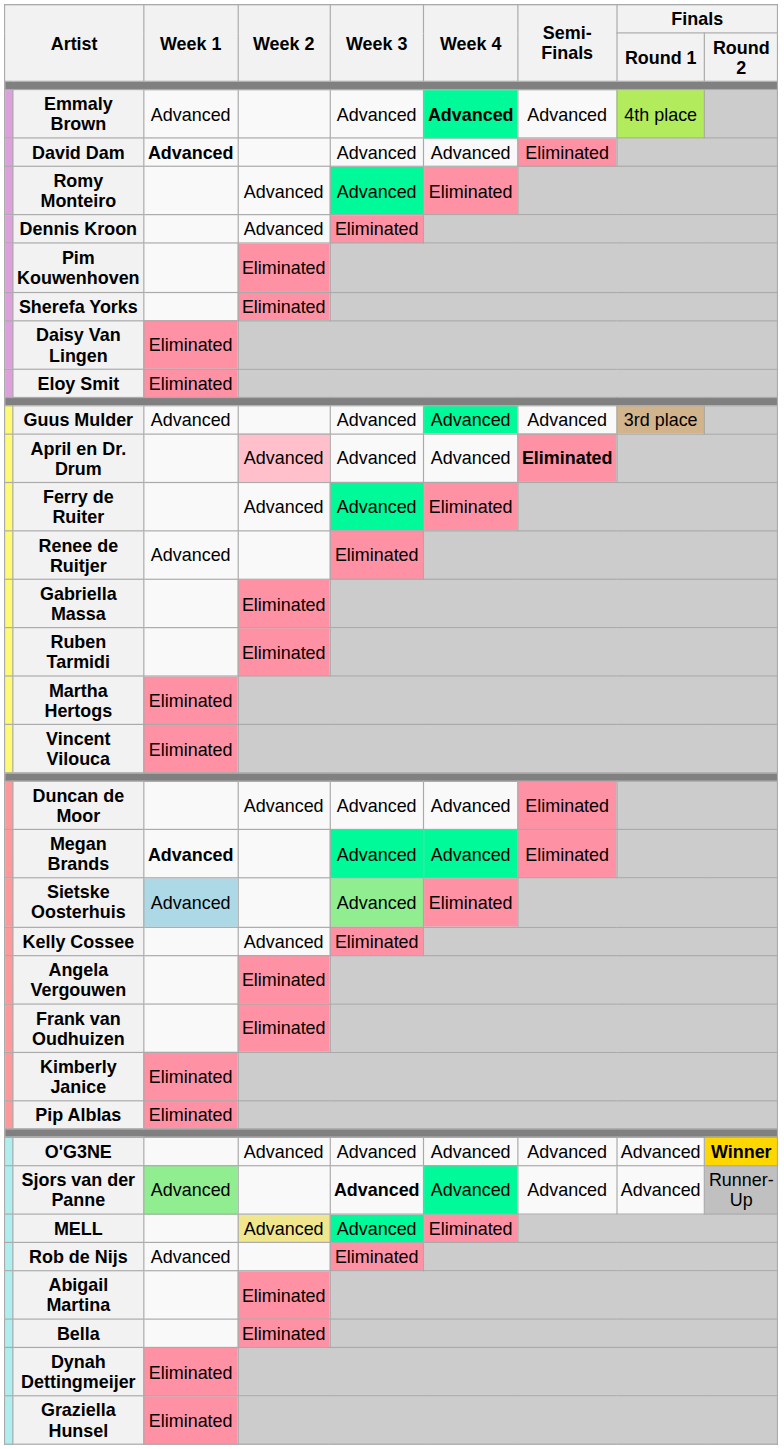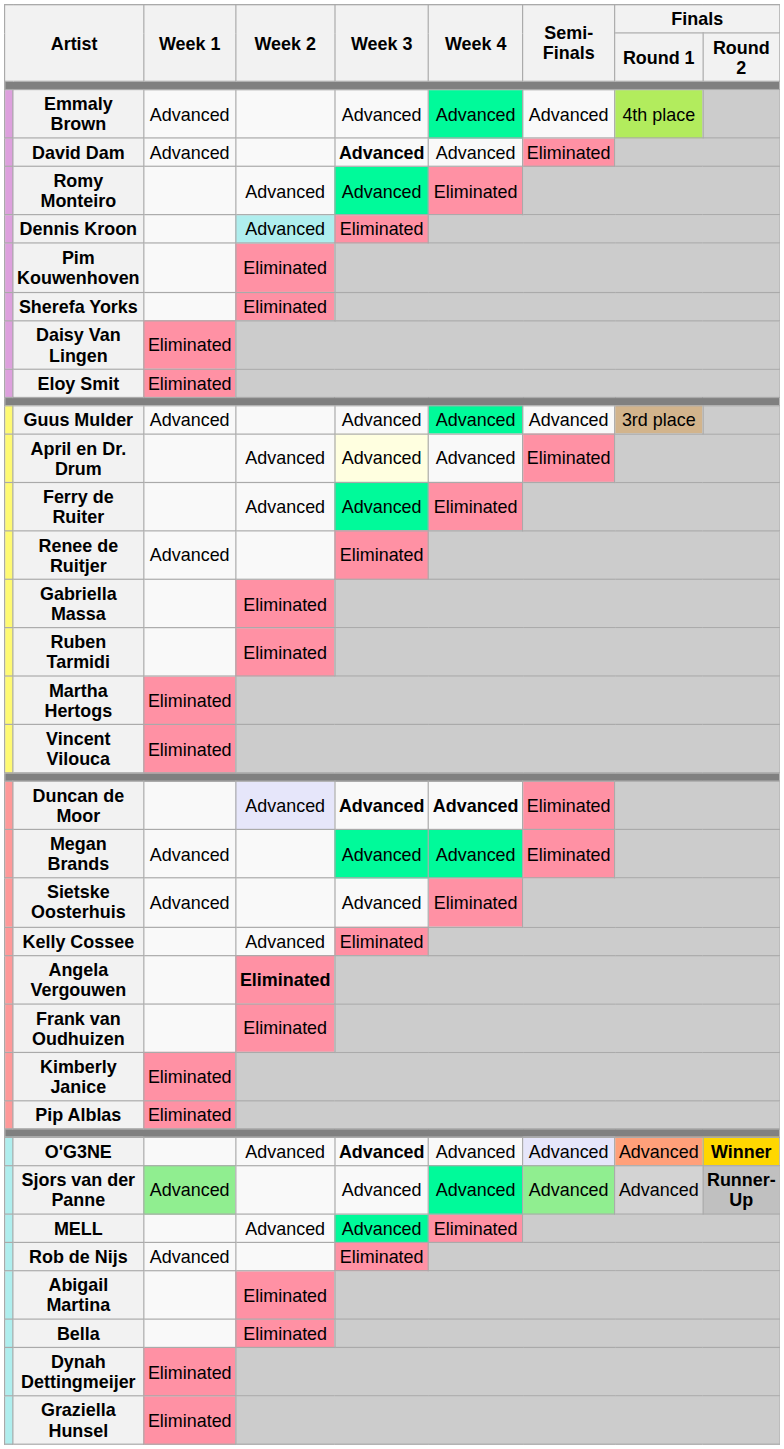(471, 114) bold -> (476, 114) normal
(191, 153) bold -> (190, 153) normal
(377, 153) normal -> (382, 153) bold
(284, 229) no background -> (285, 229) paleturquoise background
(284, 458) pink background -> (285, 458) no background
(377, 458) no background -> (382, 458) lightyellow background
(567, 458) bold -> (569, 458) normal
(284, 806) no background -> (285, 806) lavender background
(377, 806) normal -> (382, 806) bold
(471, 806) normal -> (476, 806) bold
(191, 854) bold -> (190, 854) normal
(191, 903) lightblue background -> (190, 903) no background
(377, 903) lightgreen background -> (382, 903) no background
(284, 980) normal -> (285, 980) bold
(377, 1152) normal -> (382, 1152) bold
(567, 1152) no background -> (569, 1152) lavender background
(661, 1152) no background -> (659, 1152) lightsalmon background
(377, 1190) bold -> (382, 1190) normal
(567, 1190) no background -> (569, 1190) lightgreen background
(661, 1190) no background -> (659, 1190) lightgrey background
(741, 1190) normal -> (741, 1190) bold
(284, 1228) khaki background -> (285, 1228) no background
